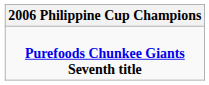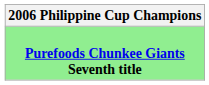(105, 61) no background -> (105, 61) lightgreen background
